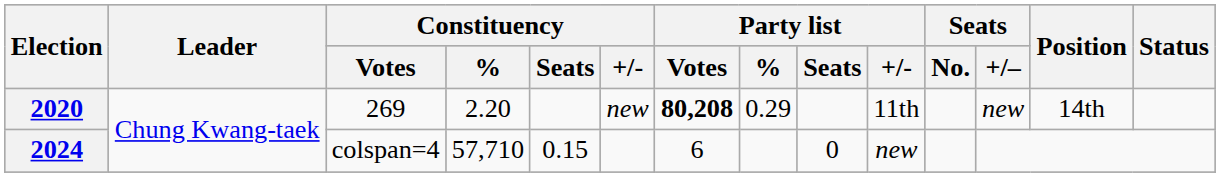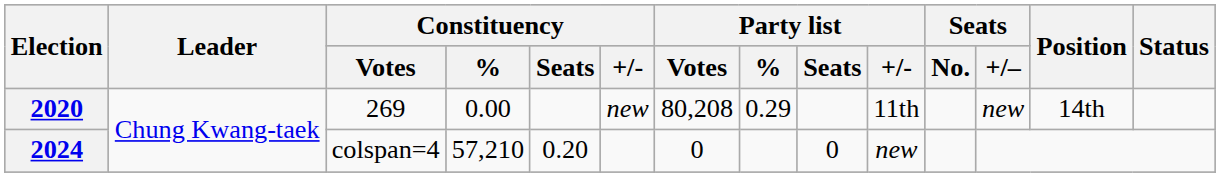(488, 108) 2.20 -> (488, 108) 0.00
(697, 108) bold -> (697, 108) normal
(488, 150) 57,710 -> (488, 150) 57,210
(565, 150) 0.15 -> (565, 150) 0.20
(697, 150) 6 -> (697, 150) 0
